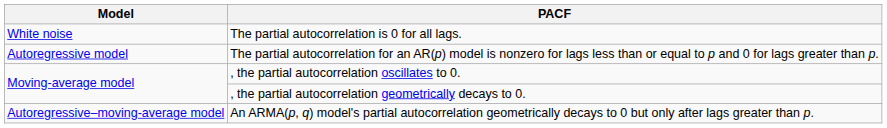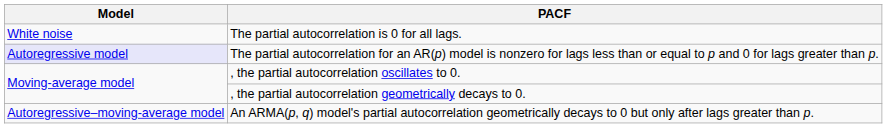(68, 53) no background -> (68, 53) lavender background
